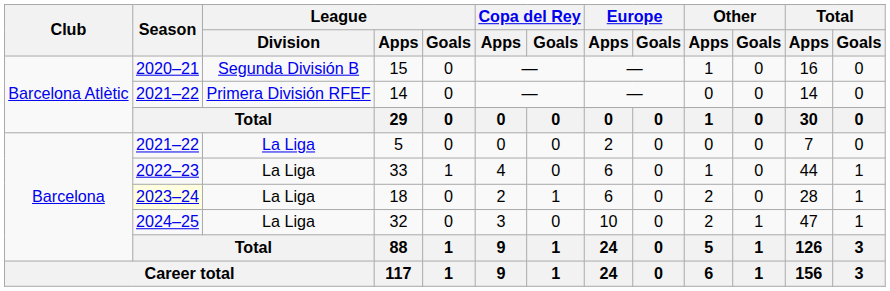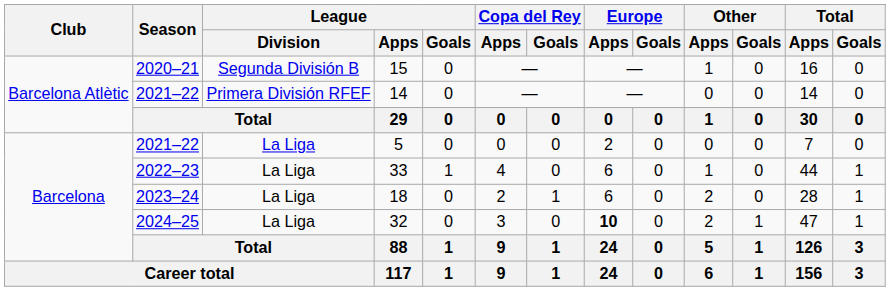(168, 196) lightyellow background -> (168, 196) no background
(608, 222) normal -> (608, 222) bold
